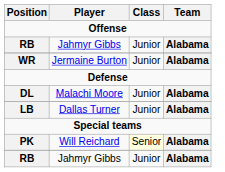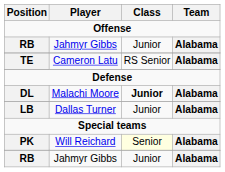+ row: (27, 61)
- row: (27, 61)
(146, 93) normal -> (147, 93) bold
